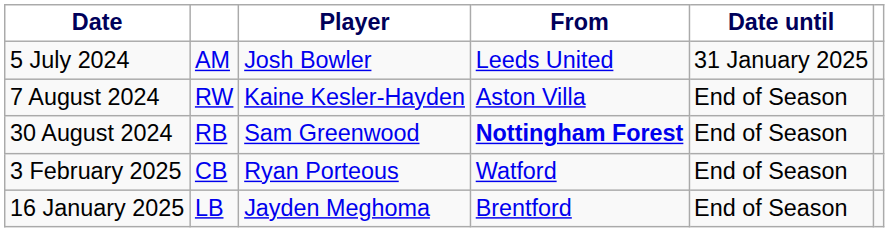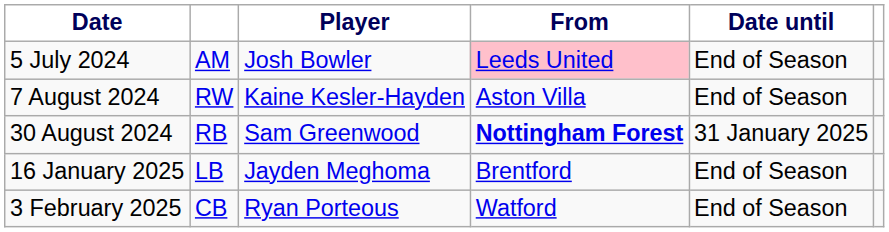(545, 60) no background -> (545, 60) pink background
(781, 60) 31 January 2025 -> (771, 60) End of Season
(771, 134) End of Season -> (781, 134) 31 January 2025
rows swapped: (97, 208) <-> (96, 171)
